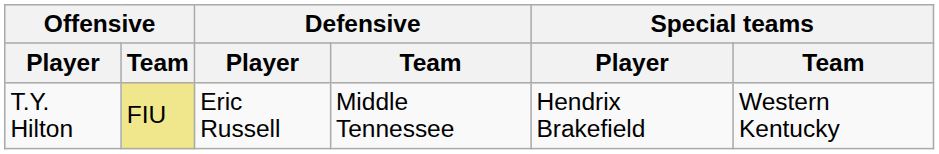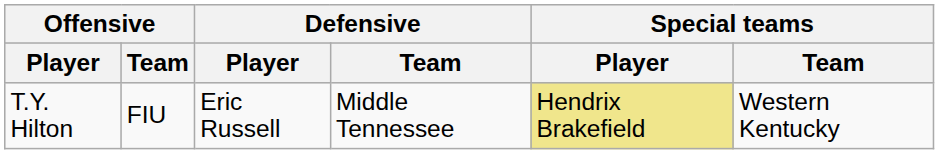(146, 115) khaki background -> (146, 115) no background
(591, 115) no background -> (591, 115) khaki background
